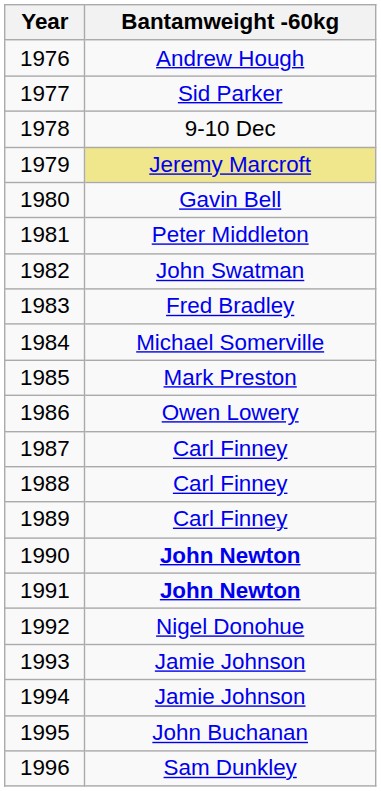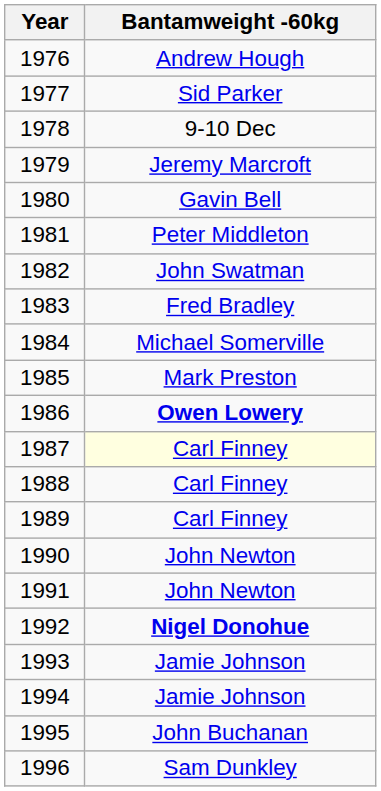(230, 164) khaki background -> (230, 164) no background
(230, 413) normal -> (230, 413) bold
(230, 448) no background -> (230, 448) lightyellow background
(230, 555) bold -> (230, 555) normal
(230, 590) bold -> (230, 590) normal
(230, 626) normal -> (230, 626) bold
